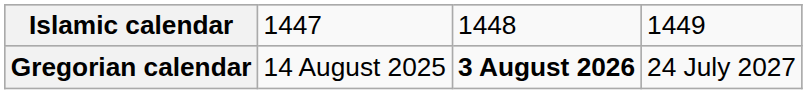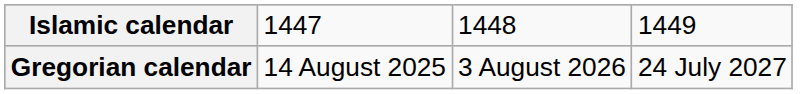(547, 66) bold -> (542, 66) normal
